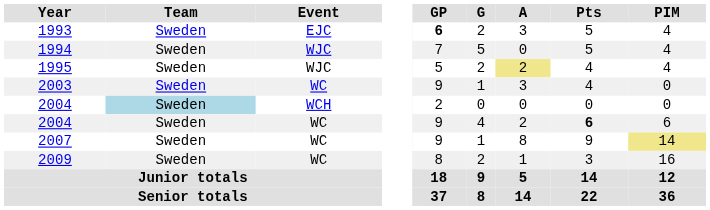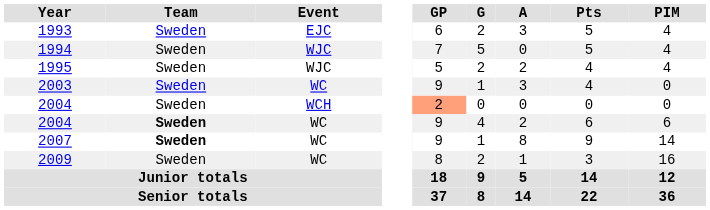(439, 32) bold -> (439, 32) normal
(523, 68) khaki background -> (523, 68) no background
(181, 105) lightblue background -> (181, 105) no background
(439, 105) no background -> (439, 105) lightsalmon background
(181, 123) normal -> (181, 123) bold
(589, 123) bold -> (589, 123) normal
(181, 142) normal -> (181, 142) bold
(667, 142) khaki background -> (667, 142) no background
